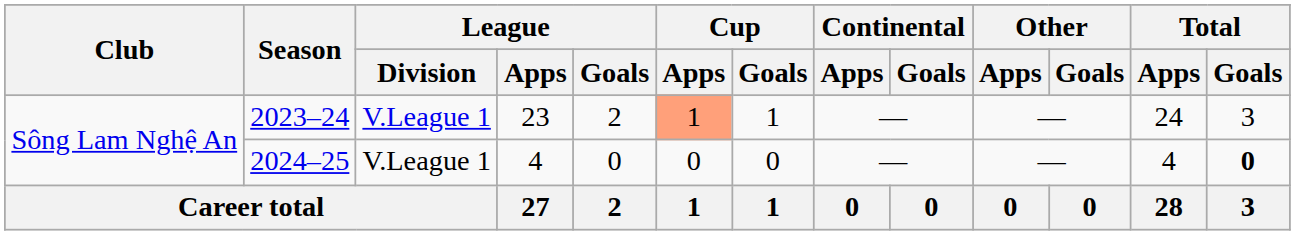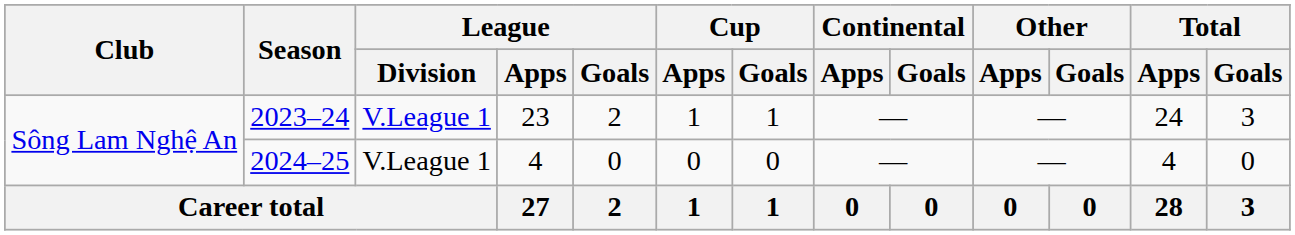(694, 116) lightsalmon background -> (694, 116) no background
(1248, 161) bold -> (1248, 161) normal
